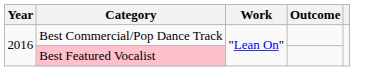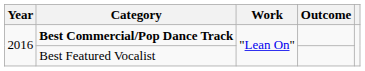(131, 35) normal -> (136, 35) bold
(97, 55) pink background -> (97, 55) no background
